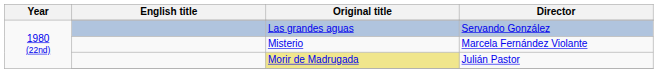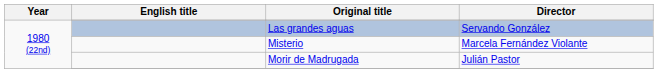(313, 60) khaki background -> (313, 60) no background
